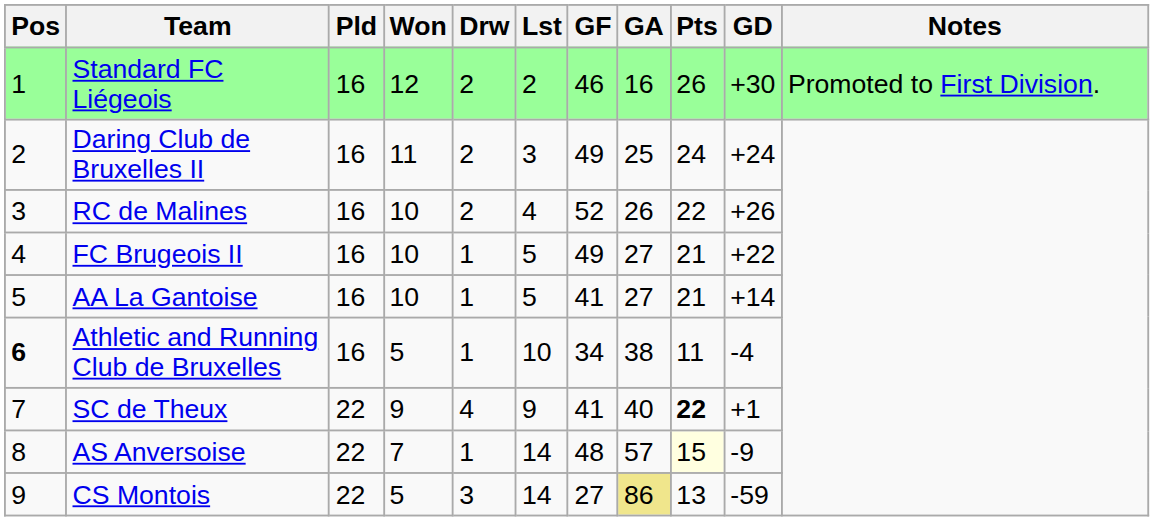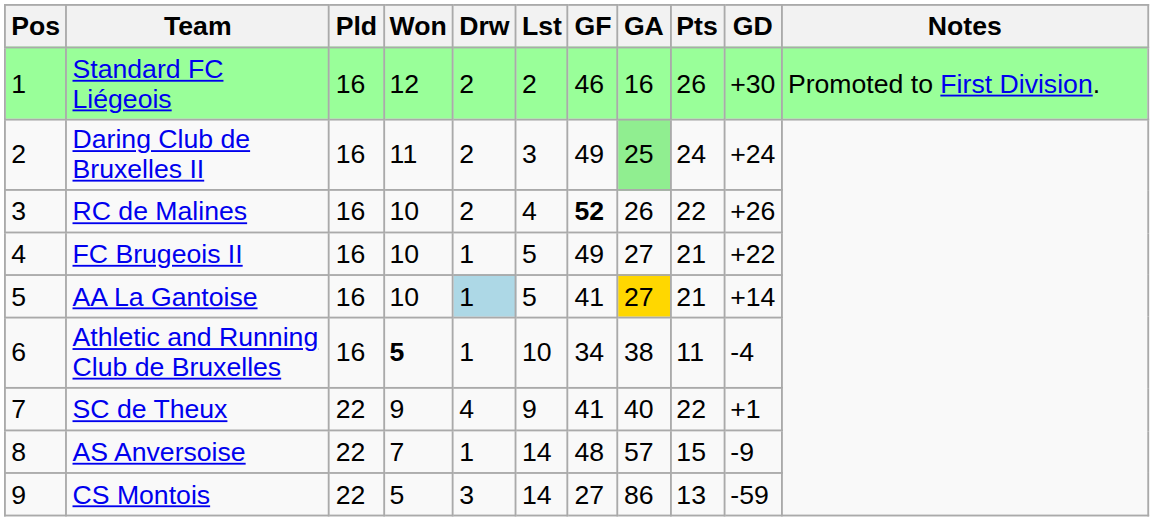(639, 155) no background -> (639, 155) lightgreen background
(589, 212) normal -> (589, 212) bold
(467, 296) no background -> (467, 296) lightblue background
(639, 296) no background -> (639, 296) gold background
(19, 353) bold -> (19, 353) normal
(397, 353) normal -> (397, 353) bold
(691, 410) bold -> (691, 410) normal
(691, 452) lightyellow background -> (691, 452) no background
(639, 494) khaki background -> (639, 494) no background
